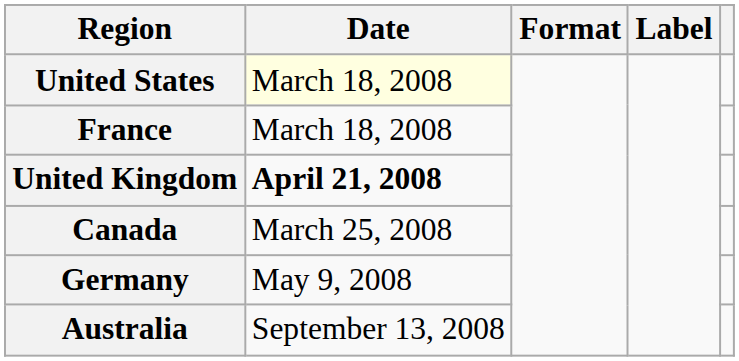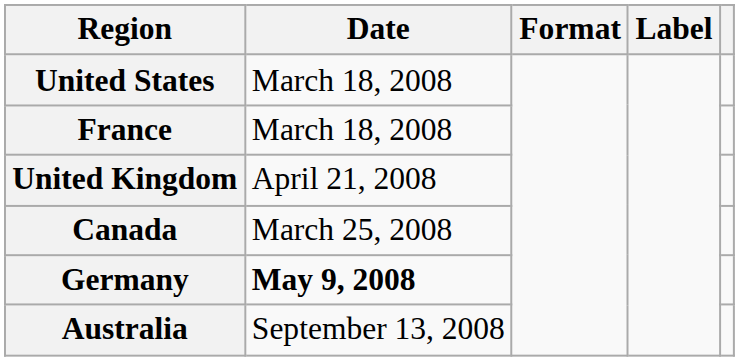(352, 79) lightyellow background -> (352, 79) no background
(347, 179) bold -> (344, 179) normal
(332, 279) normal -> (334, 279) bold
